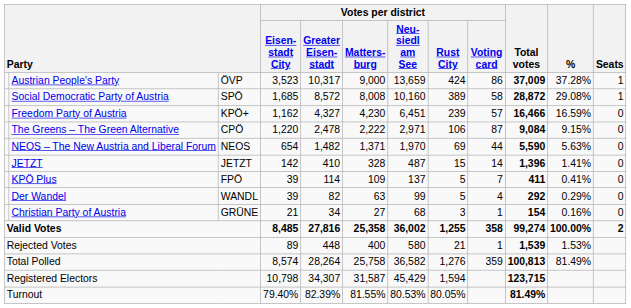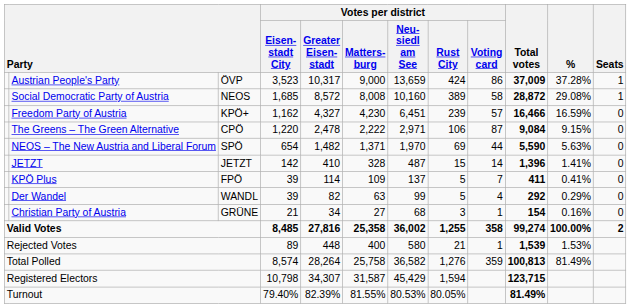(232, 97) SPÖ -> (235, 97) NEOS
(235, 146) NEOS -> (232, 146) SPÖ
